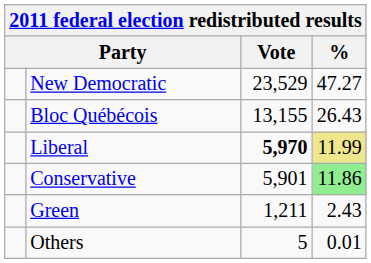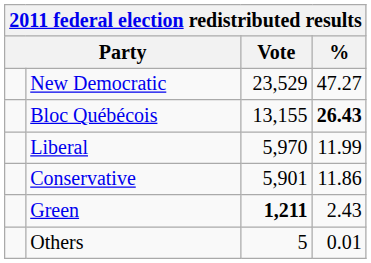(339, 115) normal -> (339, 115) bold
(285, 147) bold -> (285, 147) normal
(340, 147) khaki background -> (340, 147) no background
(340, 178) lightgreen background -> (340, 178) no background
(285, 210) normal -> (286, 210) bold
